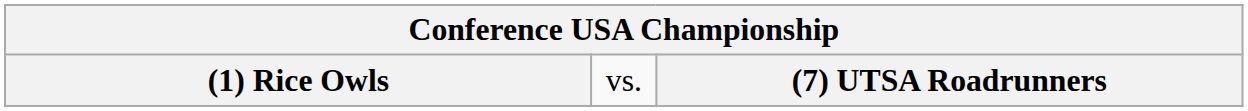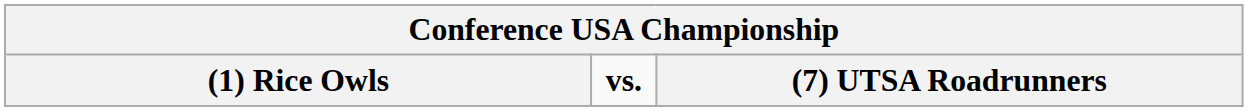(624, 79) normal -> (624, 79) bold
